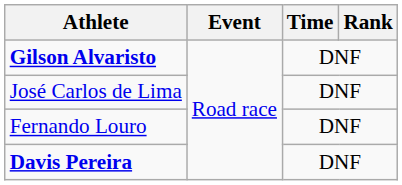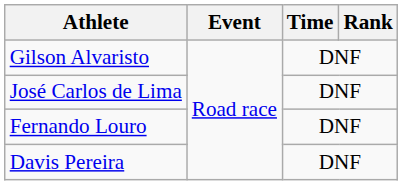(83, 57) bold -> (79, 57) normal
(71, 161) bold -> (67, 161) normal
